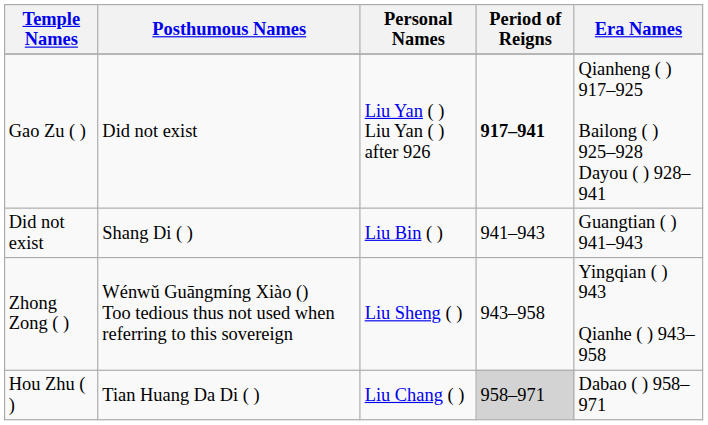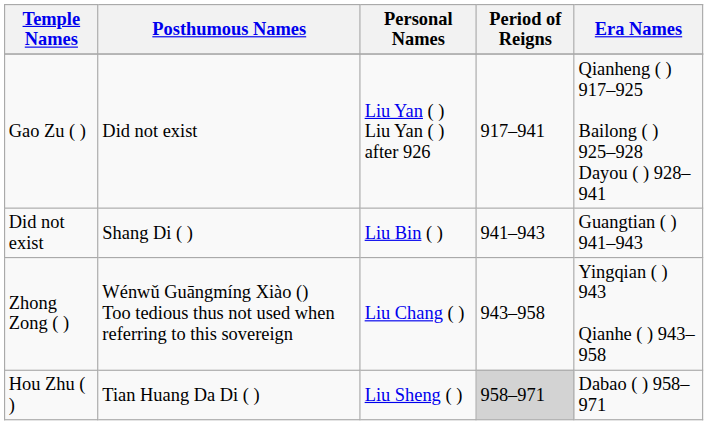(513, 131) bold -> (513, 131) normal
(413, 313) Liu Sheng ( ) -> (414, 313) Liu Chang ( )
(414, 394) Liu Chang ( ) -> (413, 394) Liu Sheng ( )
